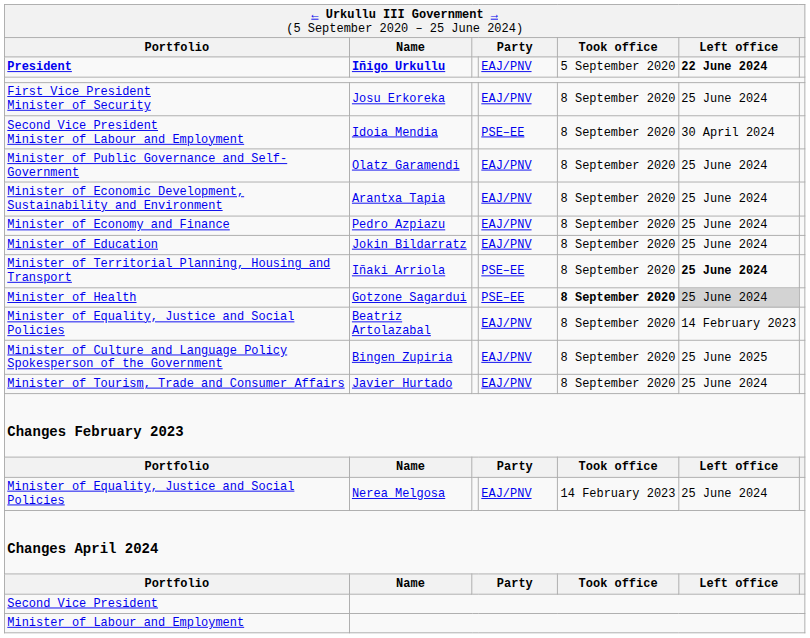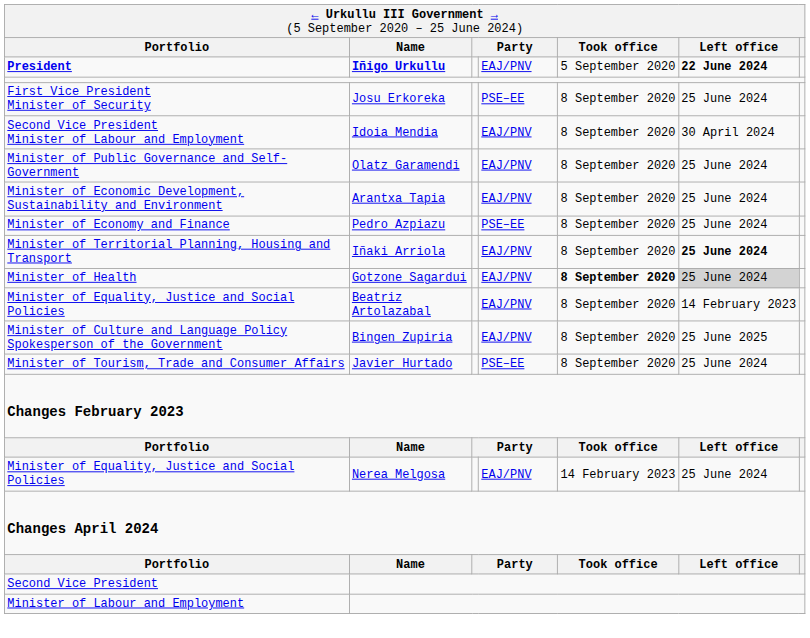(506, 99) EAJ/PNV -> (503, 99) PSE–EE
(503, 132) PSE–EE -> (506, 132) EAJ/PNV
(506, 225) EAJ/PNV -> (503, 225) PSE–EE
- row: (83, 245)
(503, 271) PSE–EE -> (506, 252) EAJ/PNV
(503, 298) PSE–EE -> (506, 278) EAJ/PNV
(506, 384) EAJ/PNV -> (503, 364) PSE–EE
